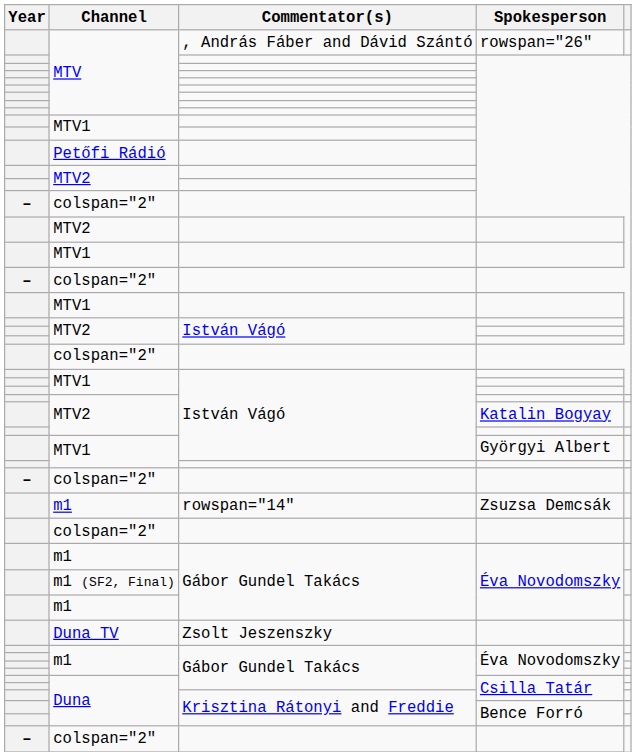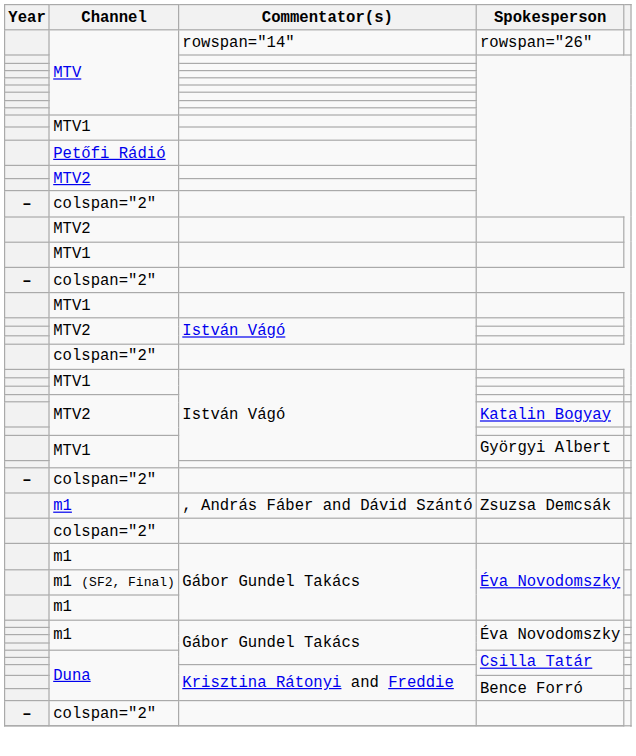(327, 43) , András Fáber and Dávid Szántó -> (238, 43) rowspan="14"
(238, 506) rowspan="14" -> (327, 506) , András Fáber and Dávid Szántó
- row: (86, 633)
